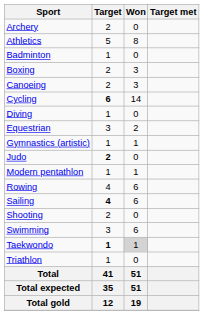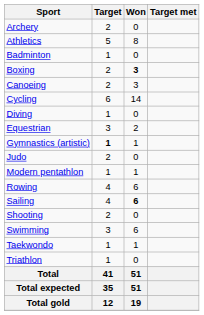(136, 70) normal -> (136, 70) bold
(108, 99) bold -> (108, 99) normal
(108, 143) normal -> (108, 143) bold
(108, 158) bold -> (108, 158) normal
(108, 201) bold -> (108, 201) normal
(136, 201) normal -> (136, 201) bold
(108, 245) bold -> (108, 245) normal
(136, 245) lightgrey background -> (136, 245) no background
